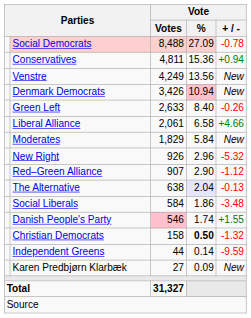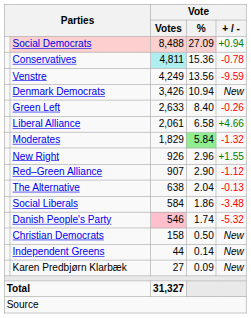(232, 44) -0.78 -> (231, 44) +0.94
(172, 60) no background -> (172, 60) paleturquoise background
(231, 60) +0.94 -> (232, 60) -0.78
(234, 76) New -> (232, 76) -9.59
(201, 92) pink background -> (201, 92) no background
(204, 140) no background -> (204, 140) lightgreen background
(234, 140) New -> (232, 140) -1.32
(232, 156) -5.32 -> (231, 156) +1.55
(204, 188) lavender background -> (204, 188) no background
(231, 220) +1.55 -> (232, 220) -5.32
(204, 236) bold -> (204, 236) normal
(232, 236) -1.32 -> (234, 236) New
(232, 252) -9.59 -> (234, 252) New
